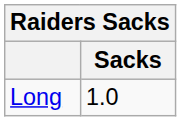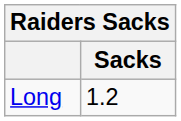(102, 97) 1.0 -> (102, 97) 1.2
